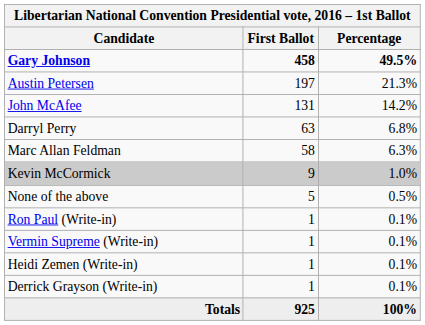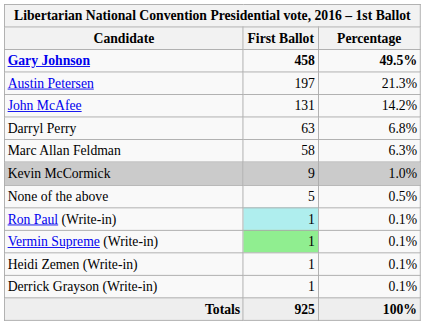(312, 218) no background -> (312, 218) paleturquoise background
(312, 241) no background -> (312, 241) lightgreen background
